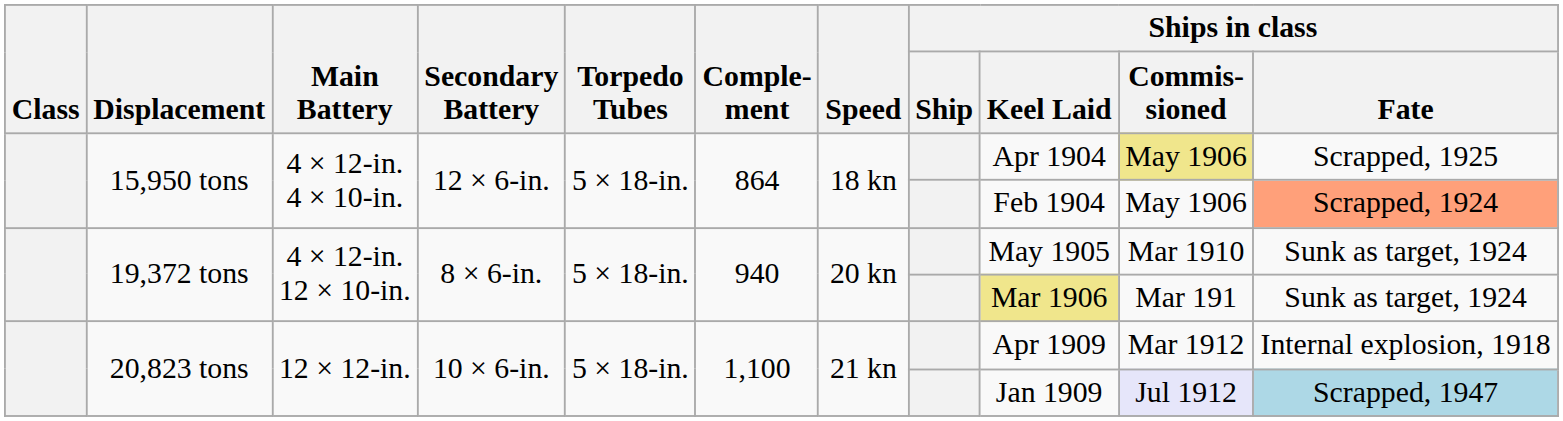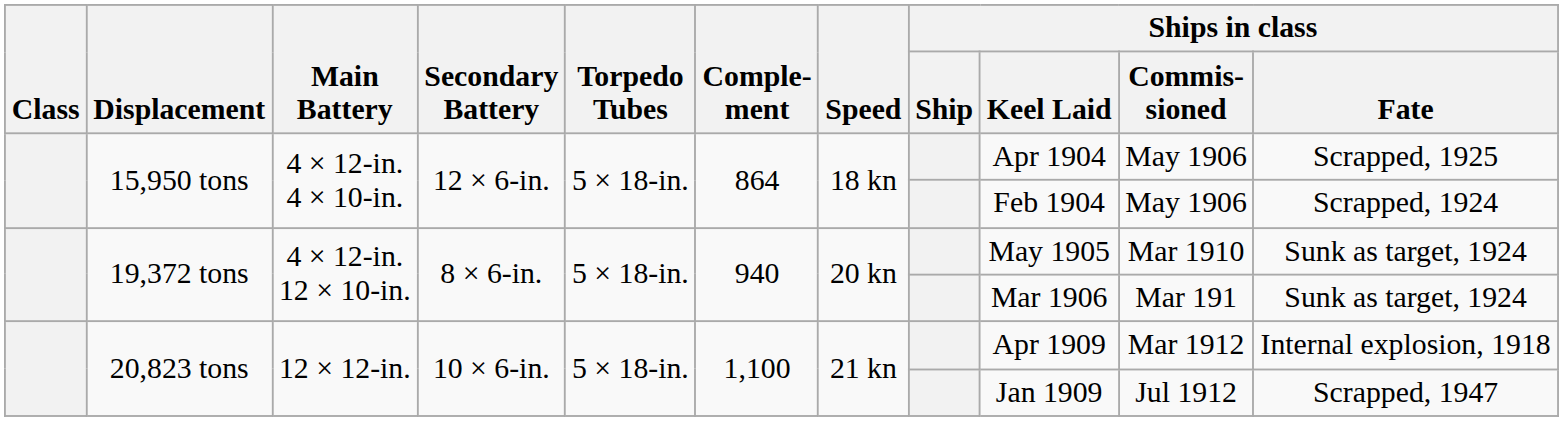(1186, 155) khaki background -> (1186, 155) no background
(1406, 203) lightsalmon background -> (1406, 203) no background
(1049, 297) khaki background -> (1049, 297) no background
(1186, 391) lavender background -> (1186, 391) no background
(1406, 391) lightblue background -> (1406, 391) no background
